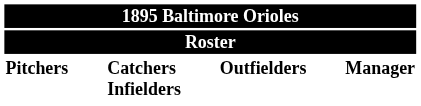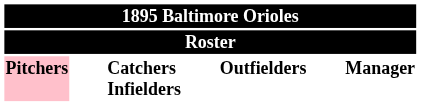(37, 67) no background -> (37, 67) pink background
